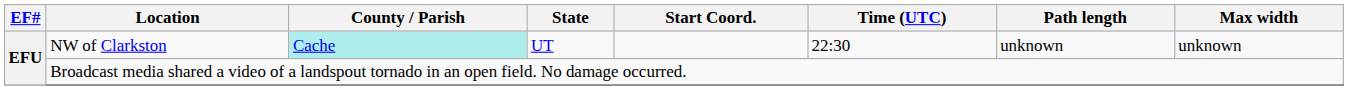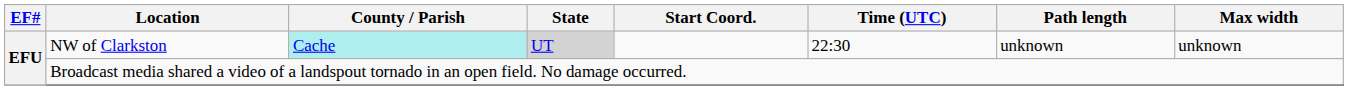(542, 44) no background -> (542, 44) lightgrey background
